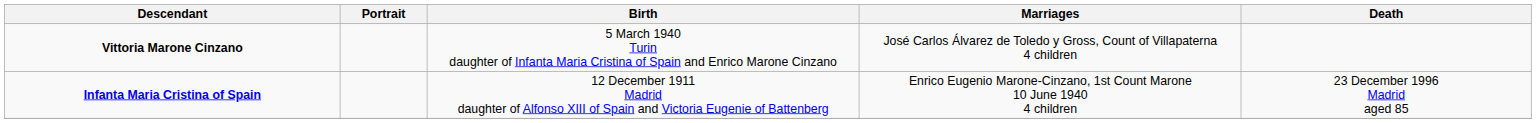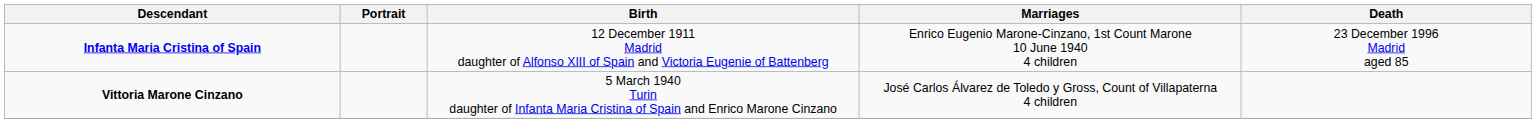rows swapped: (172, 94) <-> (172, 47)
